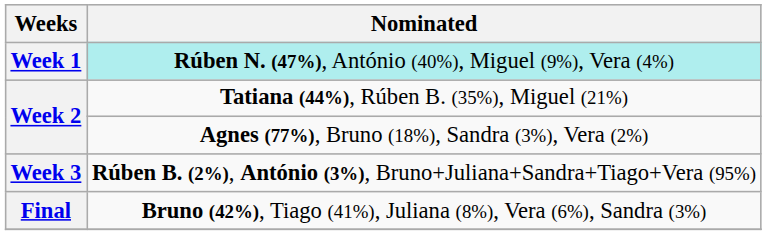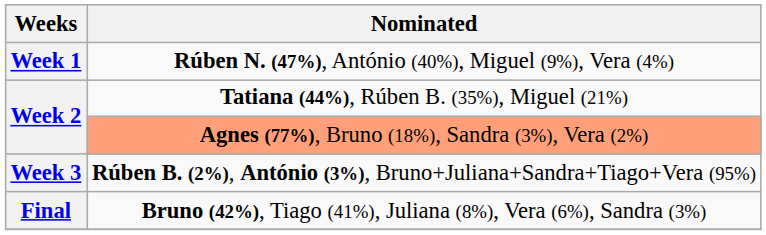(424, 60) paleturquoise background -> (424, 60) no background
(424, 135) no background -> (424, 135) lightsalmon background
